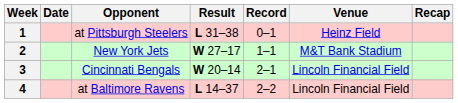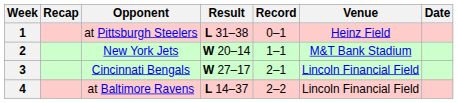columns swapped: (56, 13) <-> (433, 13)
(217, 51) W 27–17 -> (227, 51) W 20–14
(217, 70) W 20–14 -> (227, 70) W 27–17
